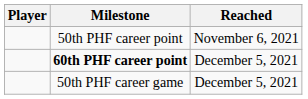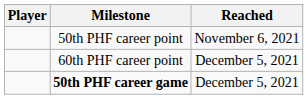(120, 60) bold -> (121, 60) normal
(120, 82) normal -> (121, 82) bold
